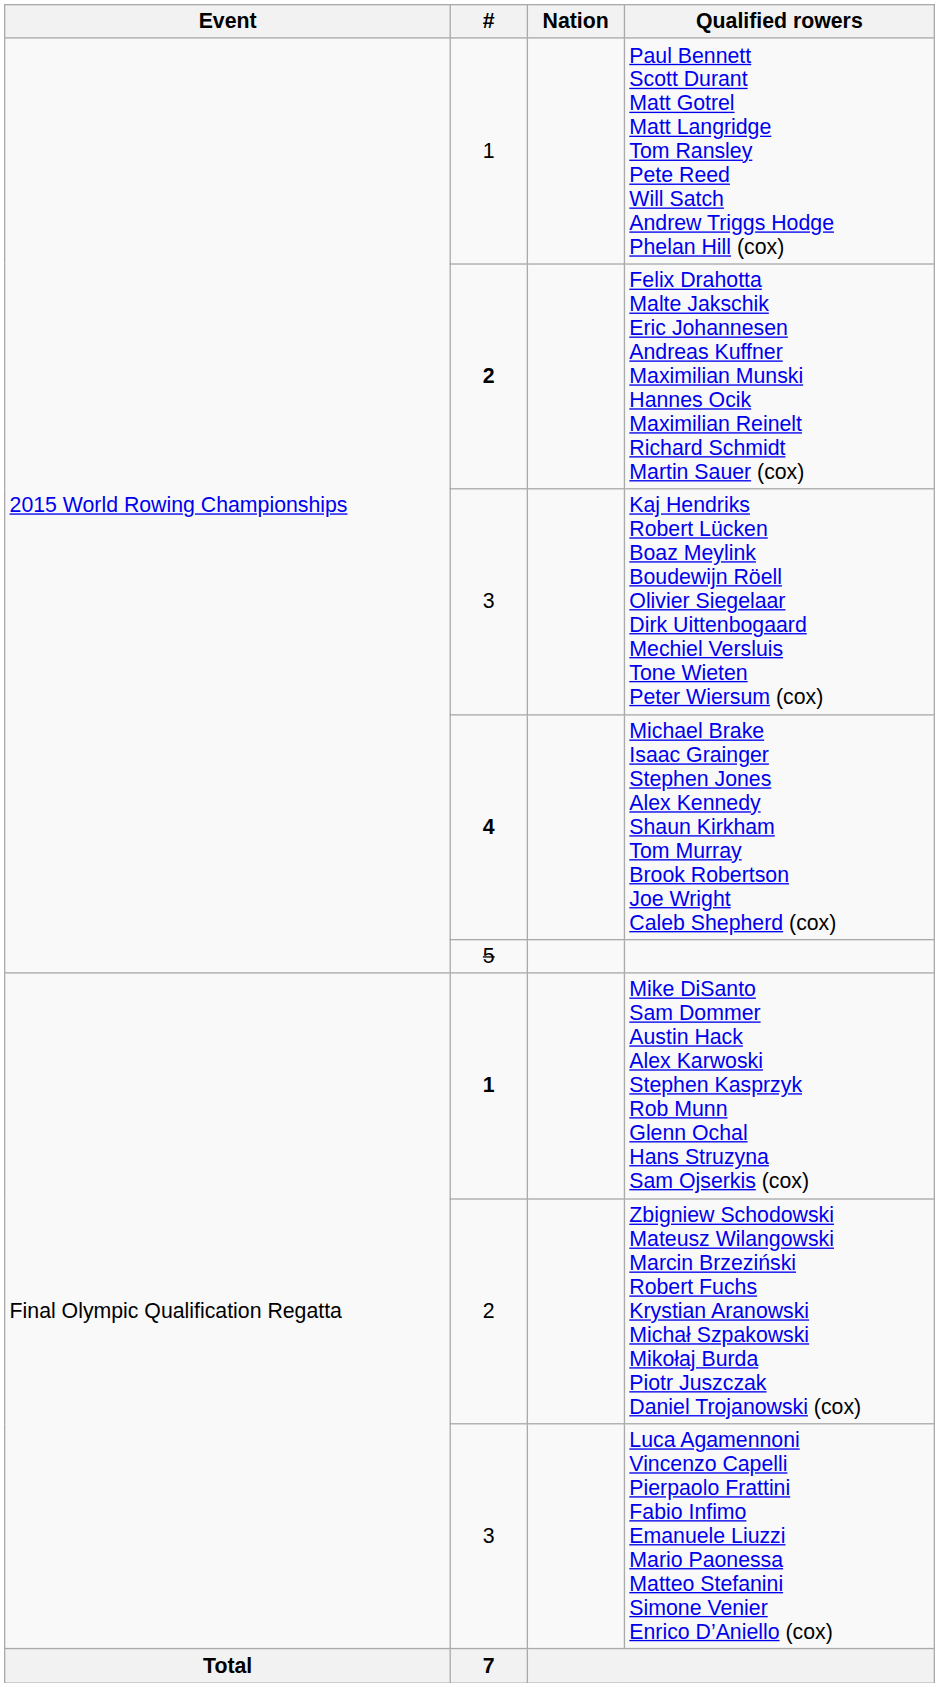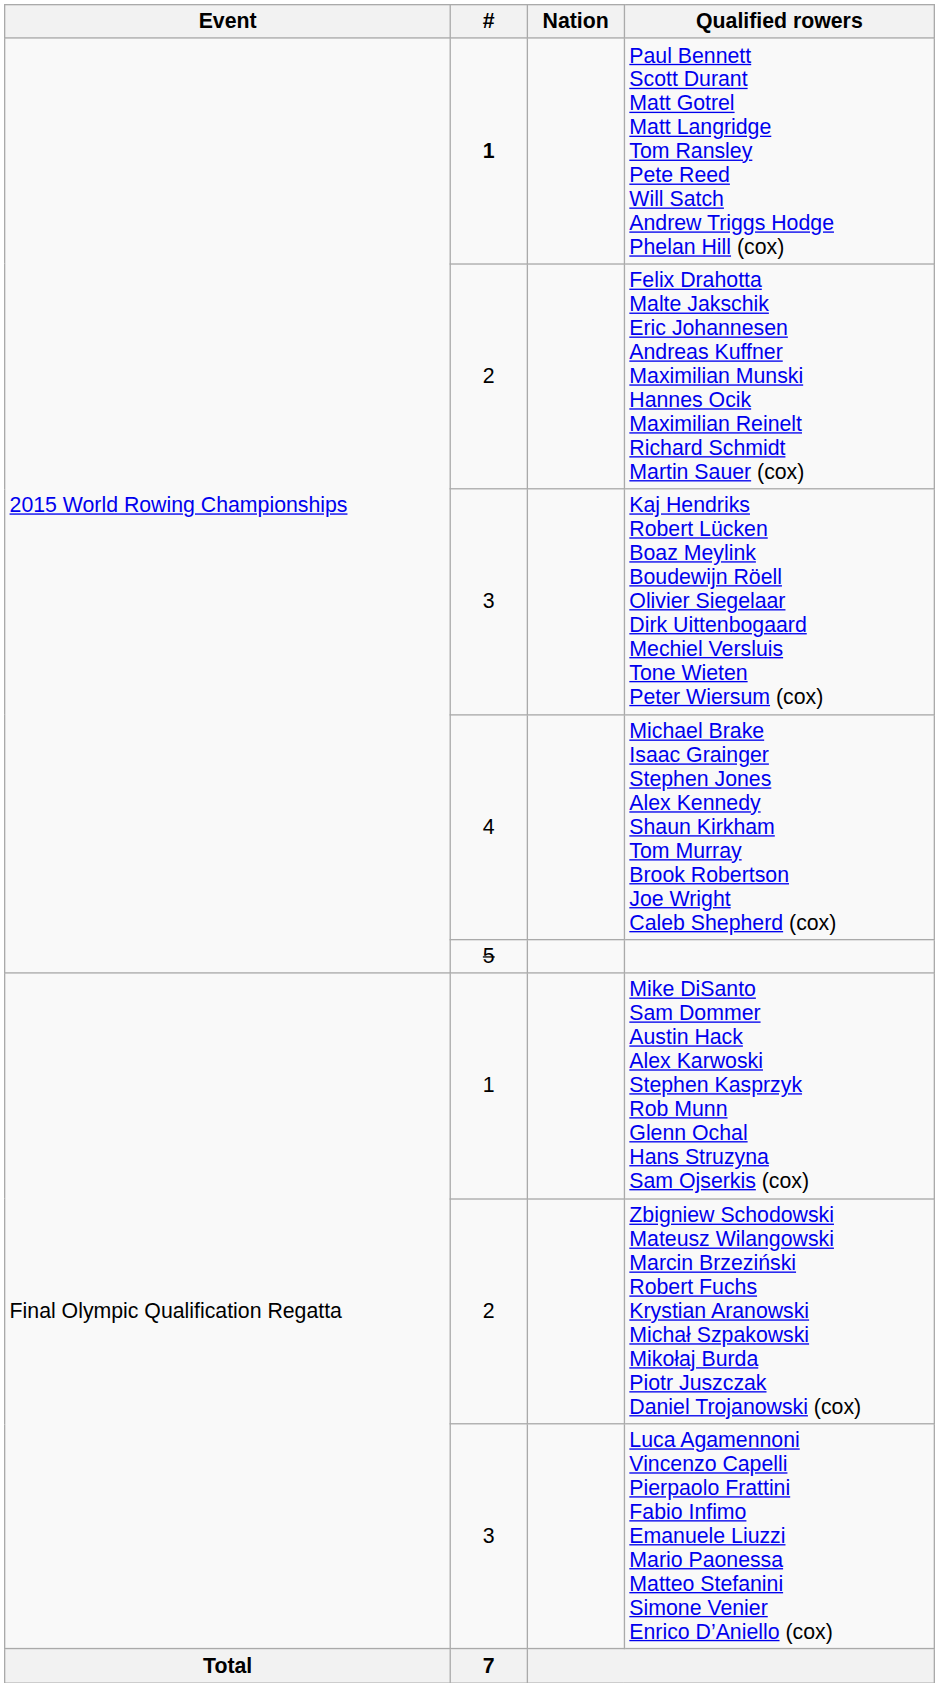(489, 150) normal -> (489, 150) bold
(489, 376) bold -> (489, 376) normal
(489, 826) bold -> (489, 826) normal
(489, 1085) bold -> (489, 1085) normal
